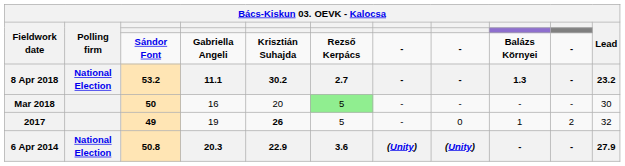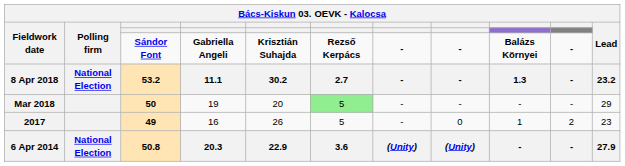(213, 104) 16 -> (213, 104) 19
(606, 104) 30 -> (606, 104) 29
(213, 122) 19 -> (213, 122) 16
(278, 121) bold -> (278, 122) normal
(606, 122) 32 -> (606, 122) 23
